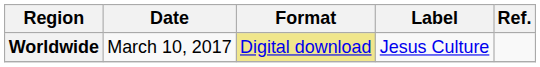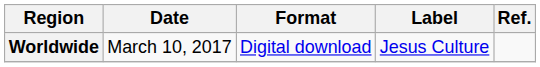(306, 47) khaki background -> (306, 47) no background
